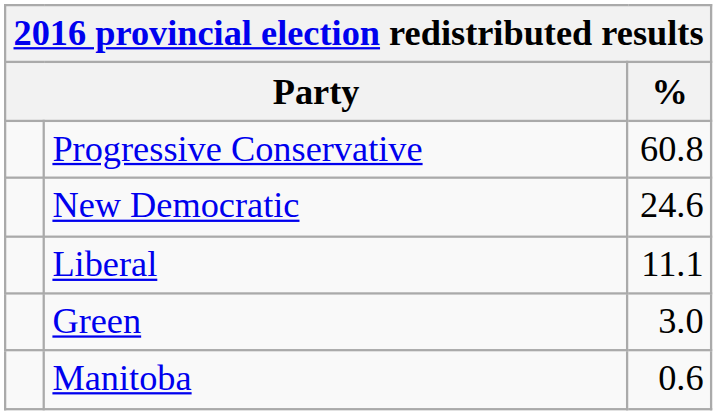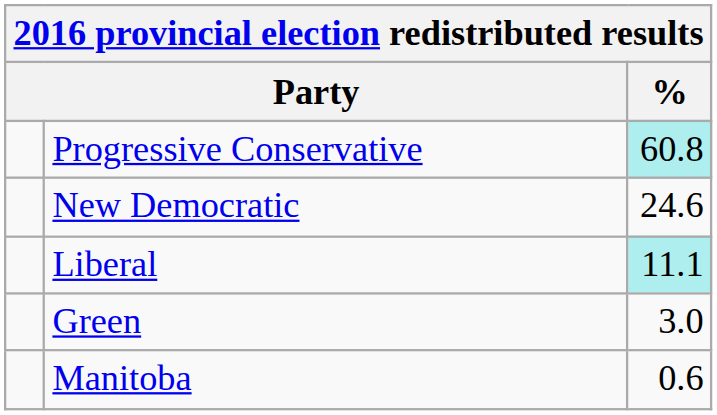(672, 148) no background -> (672, 148) paleturquoise background
(672, 263) no background -> (672, 263) paleturquoise background
